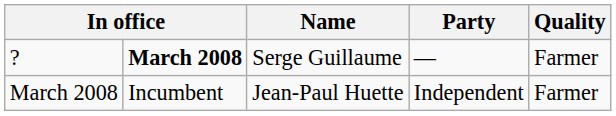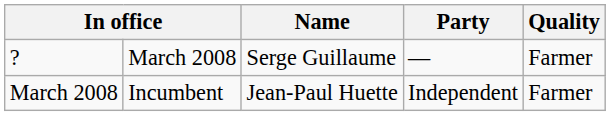(185, 57) bold -> (182, 57) normal
